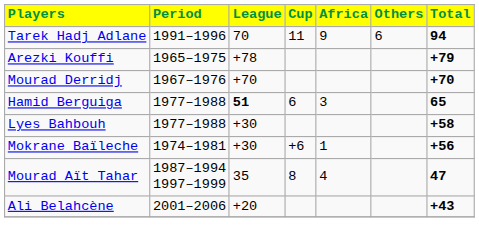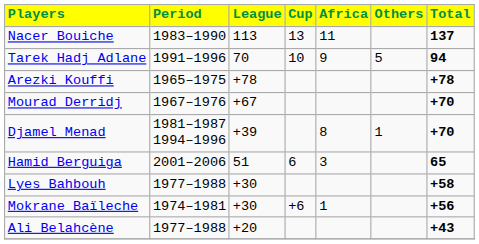+ row: (61, 38)
(296, 38) 11 -> (296, 60) 10
(379, 38) 6 -> (379, 60) 5
(442, 60) +79 -> (442, 82) +78
(245, 82) +70 -> (245, 104) +67
+ row: (57, 133)
(190, 104) 1977–1988 -> (190, 163) 2001–2006
(241, 104) bold -> (241, 163) normal
- row: (73, 177)
(190, 207) 2001–2006 -> (190, 229) 1977–1988
